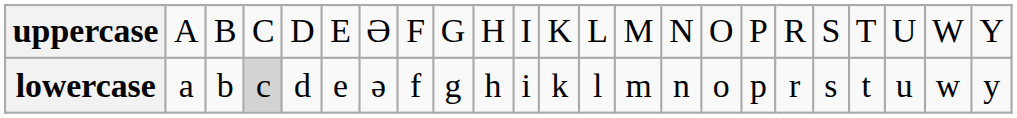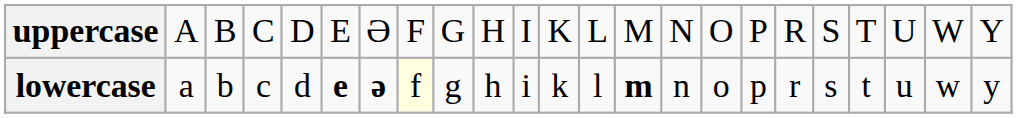(263, 84) lightgrey background -> (263, 84) no background
(340, 84) normal -> (340, 84) bold
(379, 84) normal -> (379, 84) bold
(416, 84) no background -> (416, 84) lightyellow background
(639, 84) normal -> (639, 84) bold
